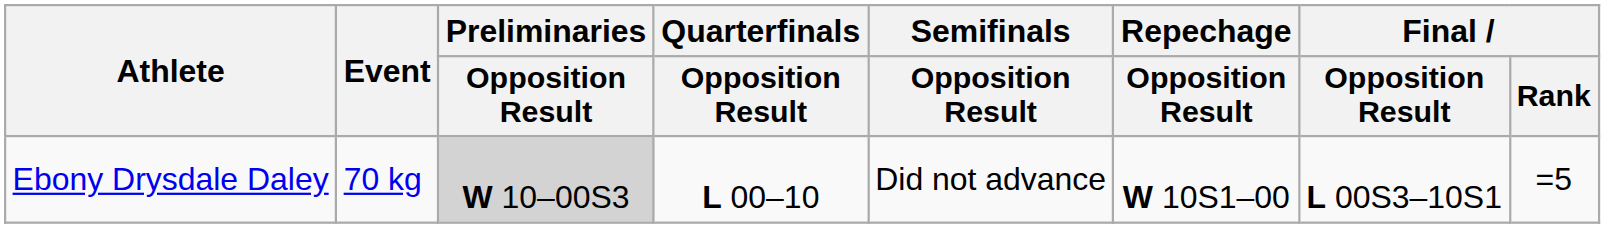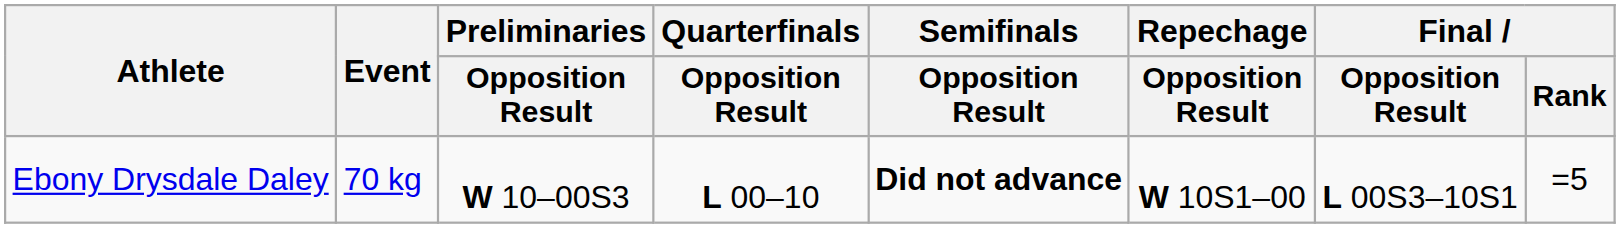(546, 198) lightgrey background -> (546, 198) no background
(991, 180) normal -> (999, 180) bold
